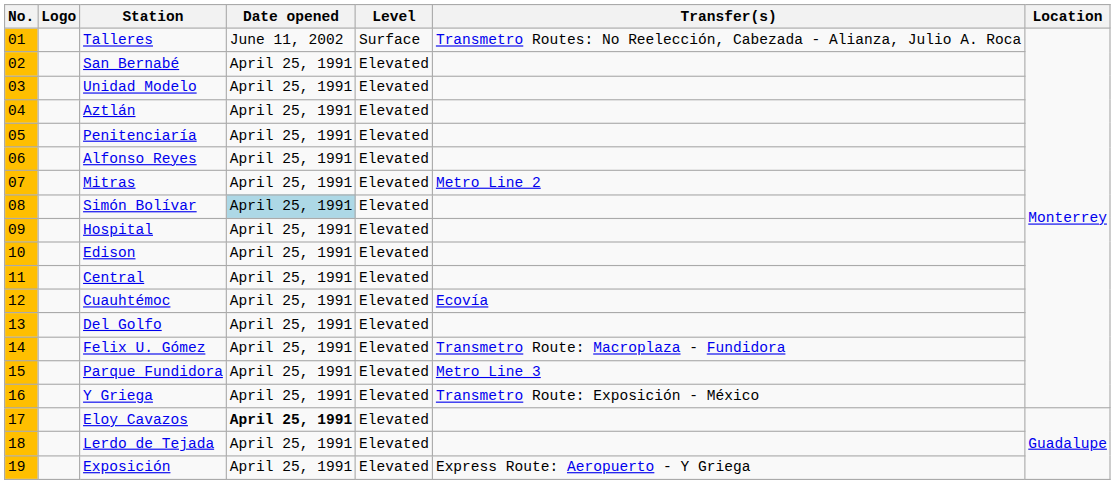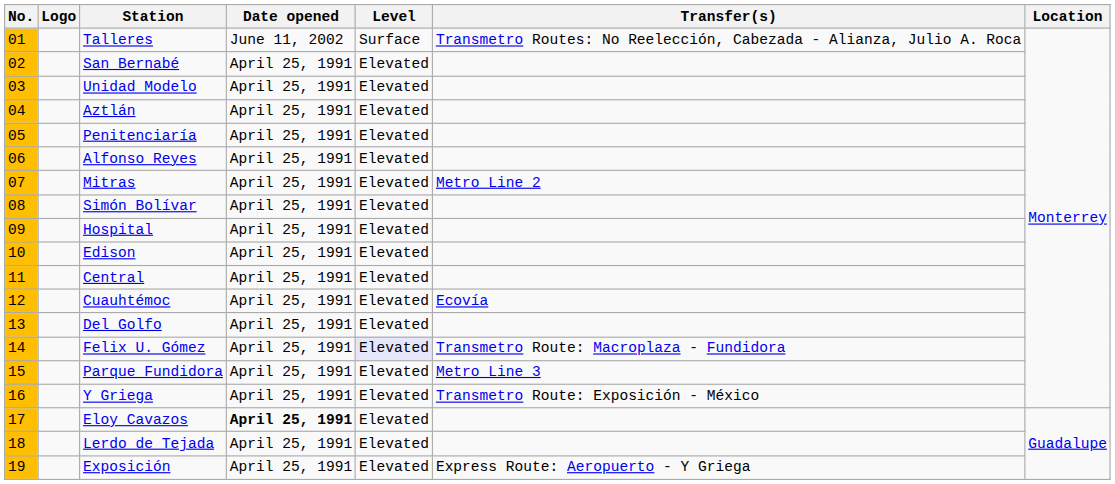(291, 206) lightblue background -> (291, 206) no background
(394, 349) no background -> (394, 349) lavender background
